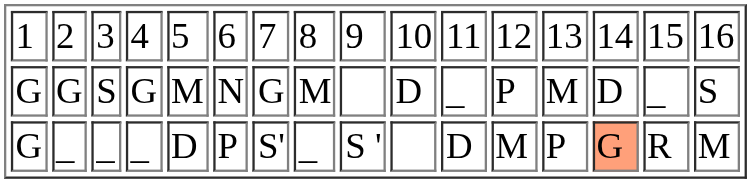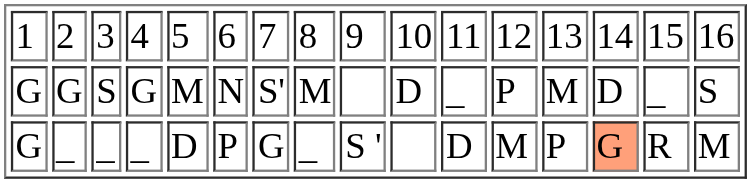(271, 90) G -> (271, 90) S'
(271, 145) S' -> (271, 145) G
